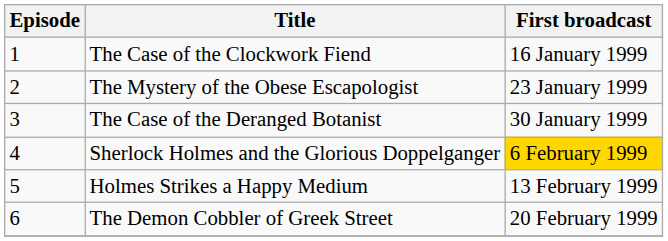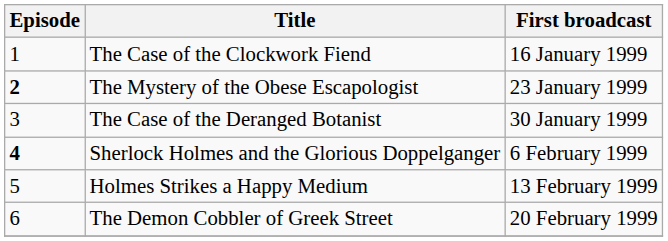(15, 86) normal -> (15, 86) bold
(15, 152) normal -> (15, 152) bold
(579, 152) gold background -> (579, 152) no background
